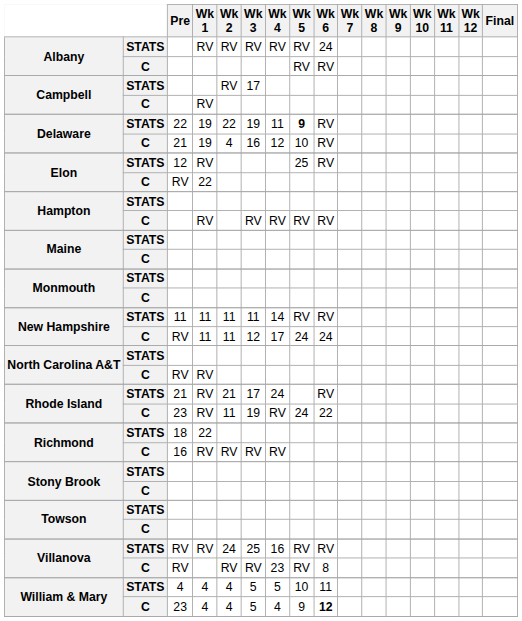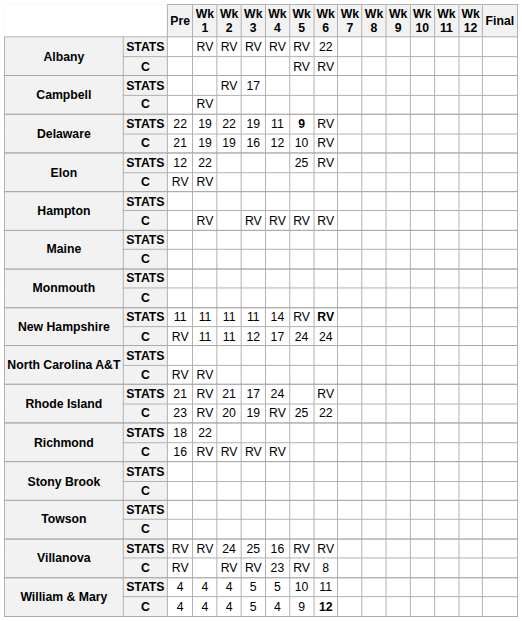(326, 46) 24 -> (326, 46) 22
(229, 143) 4 -> (229, 143) 19
(205, 162) RV -> (205, 162) 22
(205, 182) 22 -> (205, 182) RV
(326, 317) normal -> (326, 317) bold
(229, 413) 11 -> (229, 413) 20
(302, 413) 24 -> (302, 413) 25
(180, 606) 23 -> (180, 606) 4
